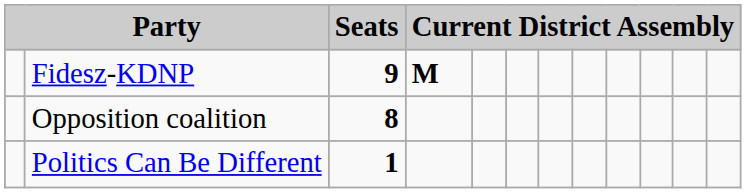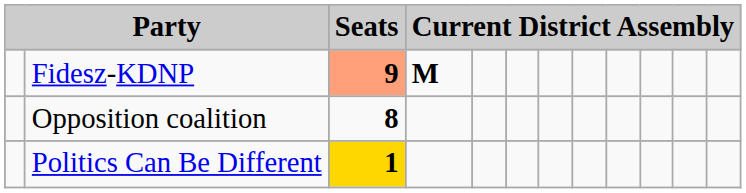(391, 72) no background -> (391, 72) lightsalmon background
(391, 163) no background -> (391, 163) gold background
